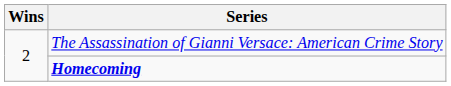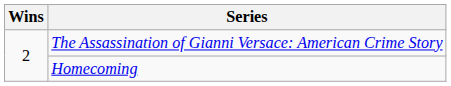(96, 68) bold -> (94, 68) normal
